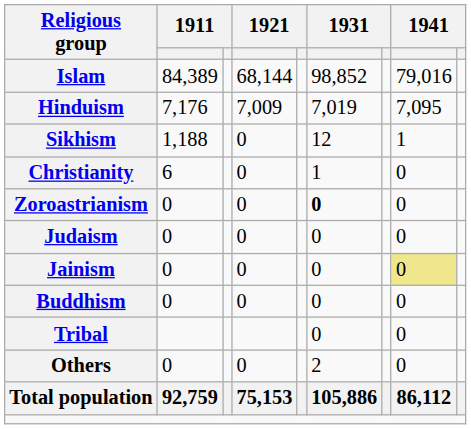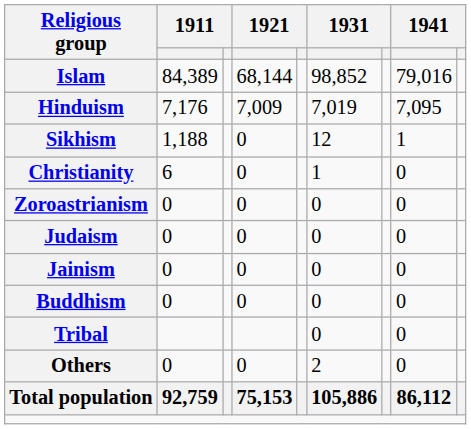(316, 204) bold -> (316, 204) normal
(401, 269) khaki background -> (401, 269) no background
